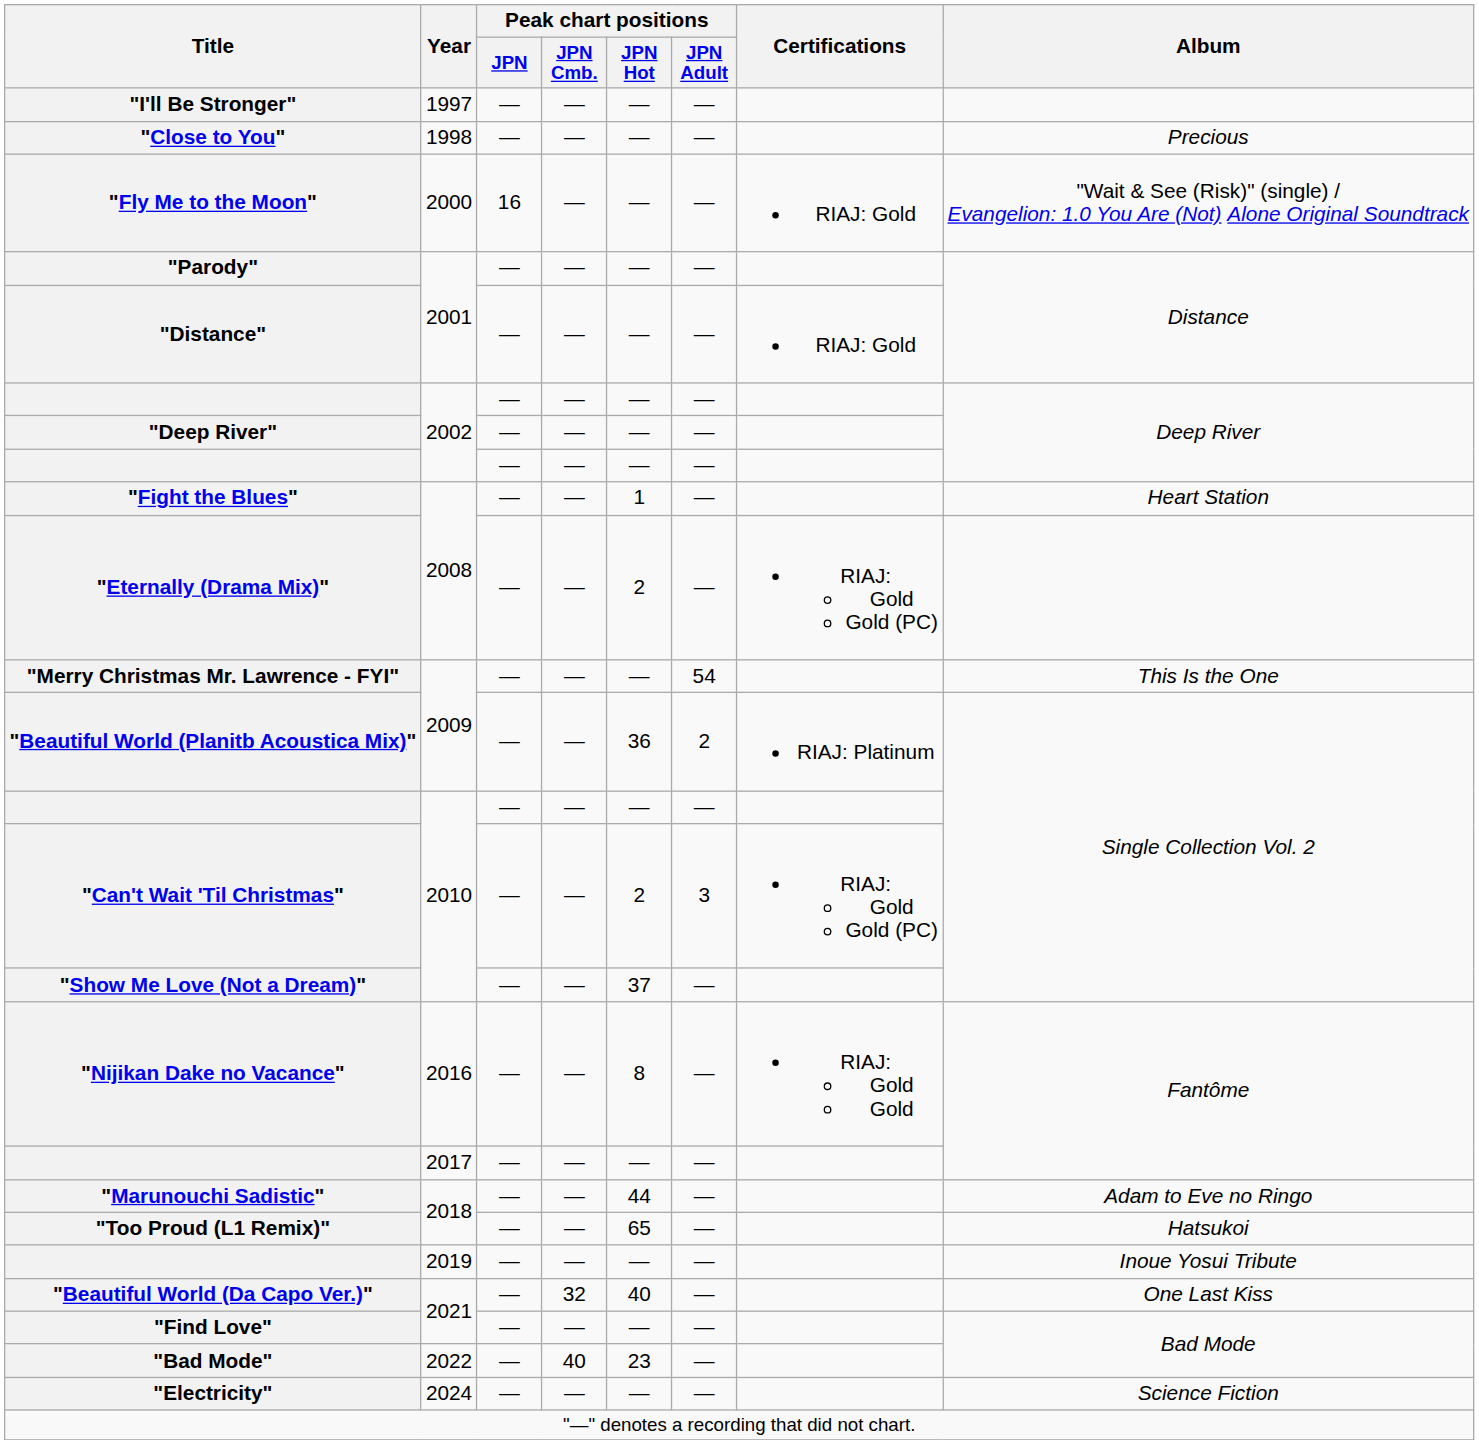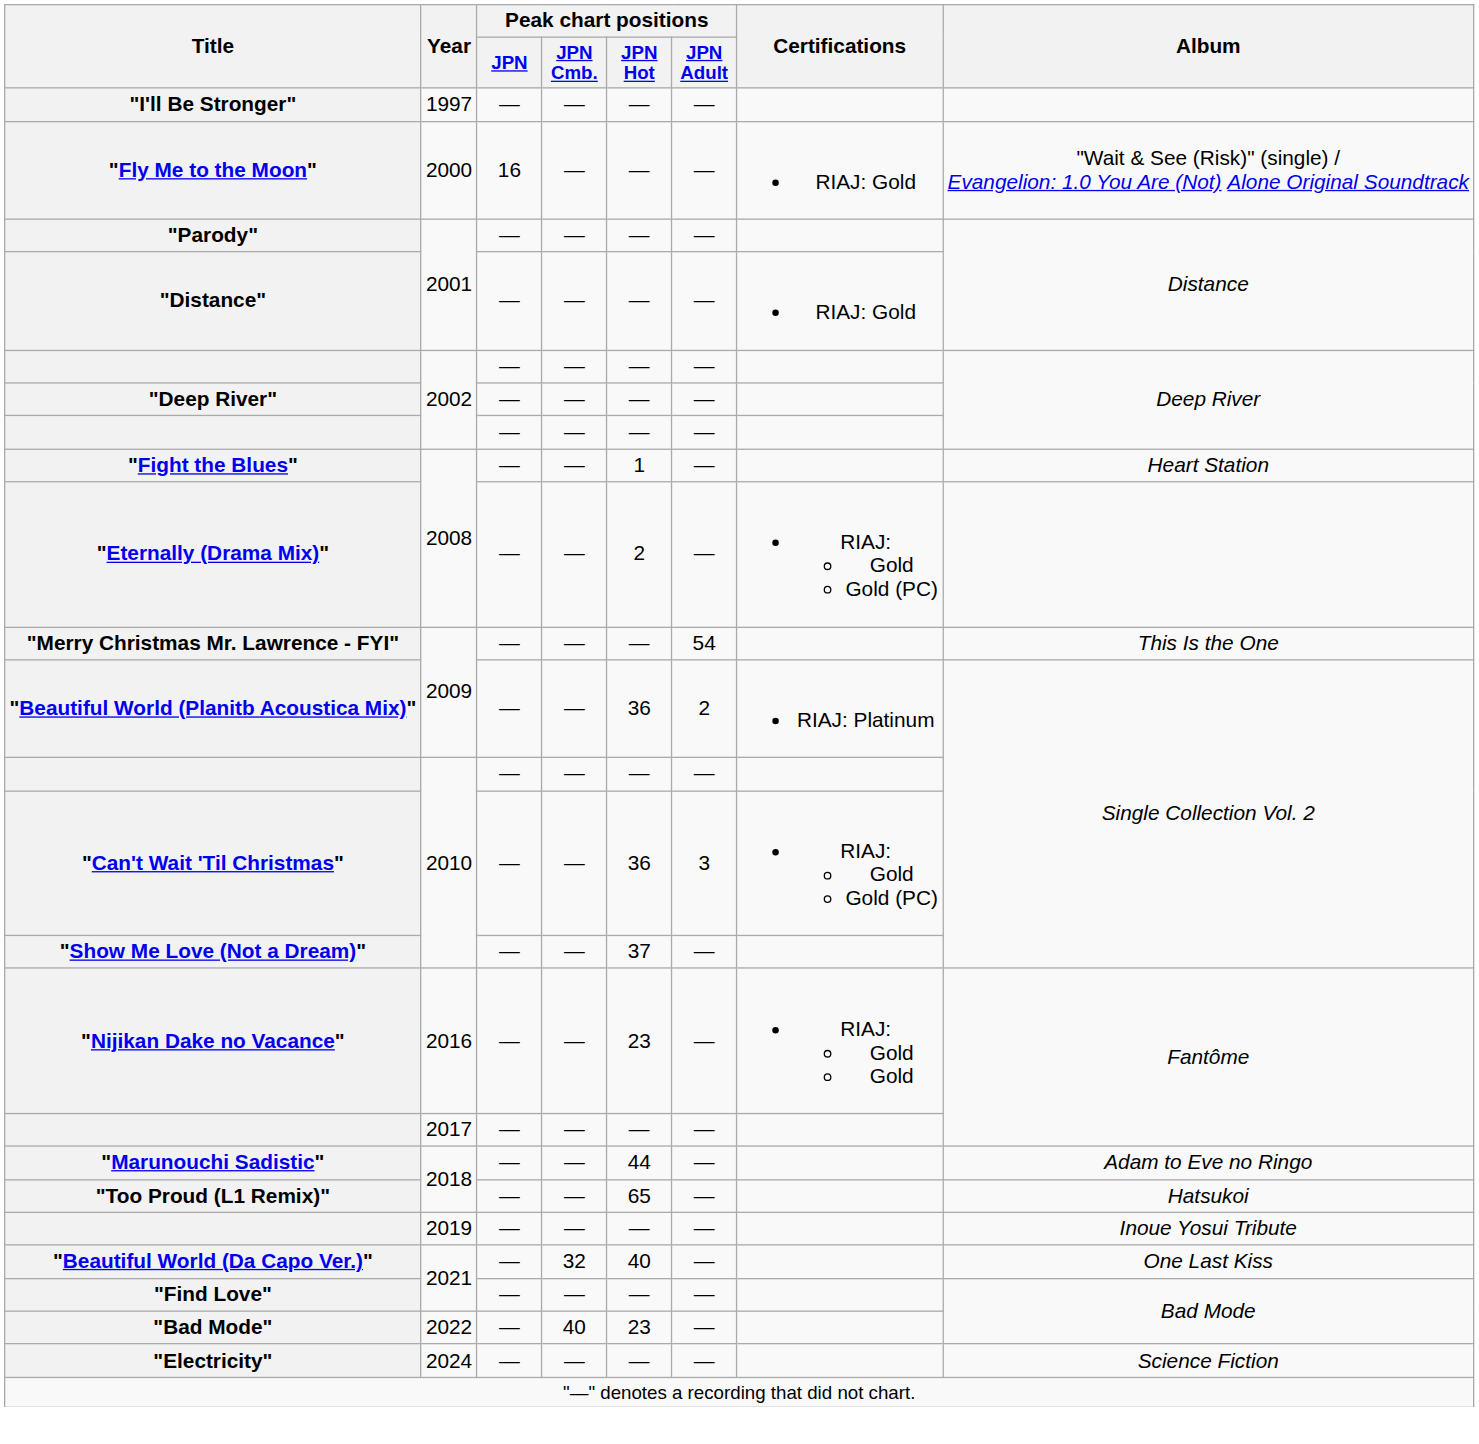- row: (213, 137)
(639, 895) 2 -> (639, 862) 36
(639, 1073) 8 -> (639, 1040) 23
